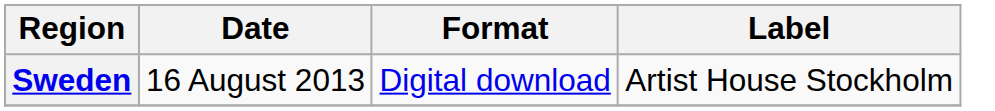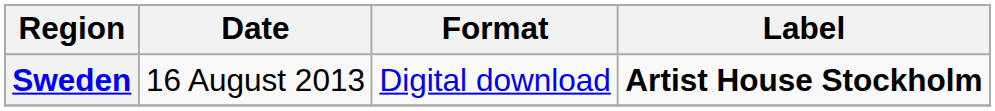(789, 79) normal -> (804, 79) bold
